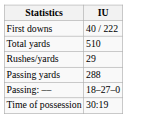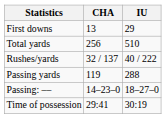+ column: (103, 12)
(102, 28) 40 / 222 -> (130, 28) 29
(91, 59) 29 -> (141, 59) 40 / 222
